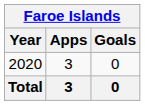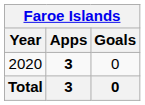(68, 64) normal -> (68, 64) bold
